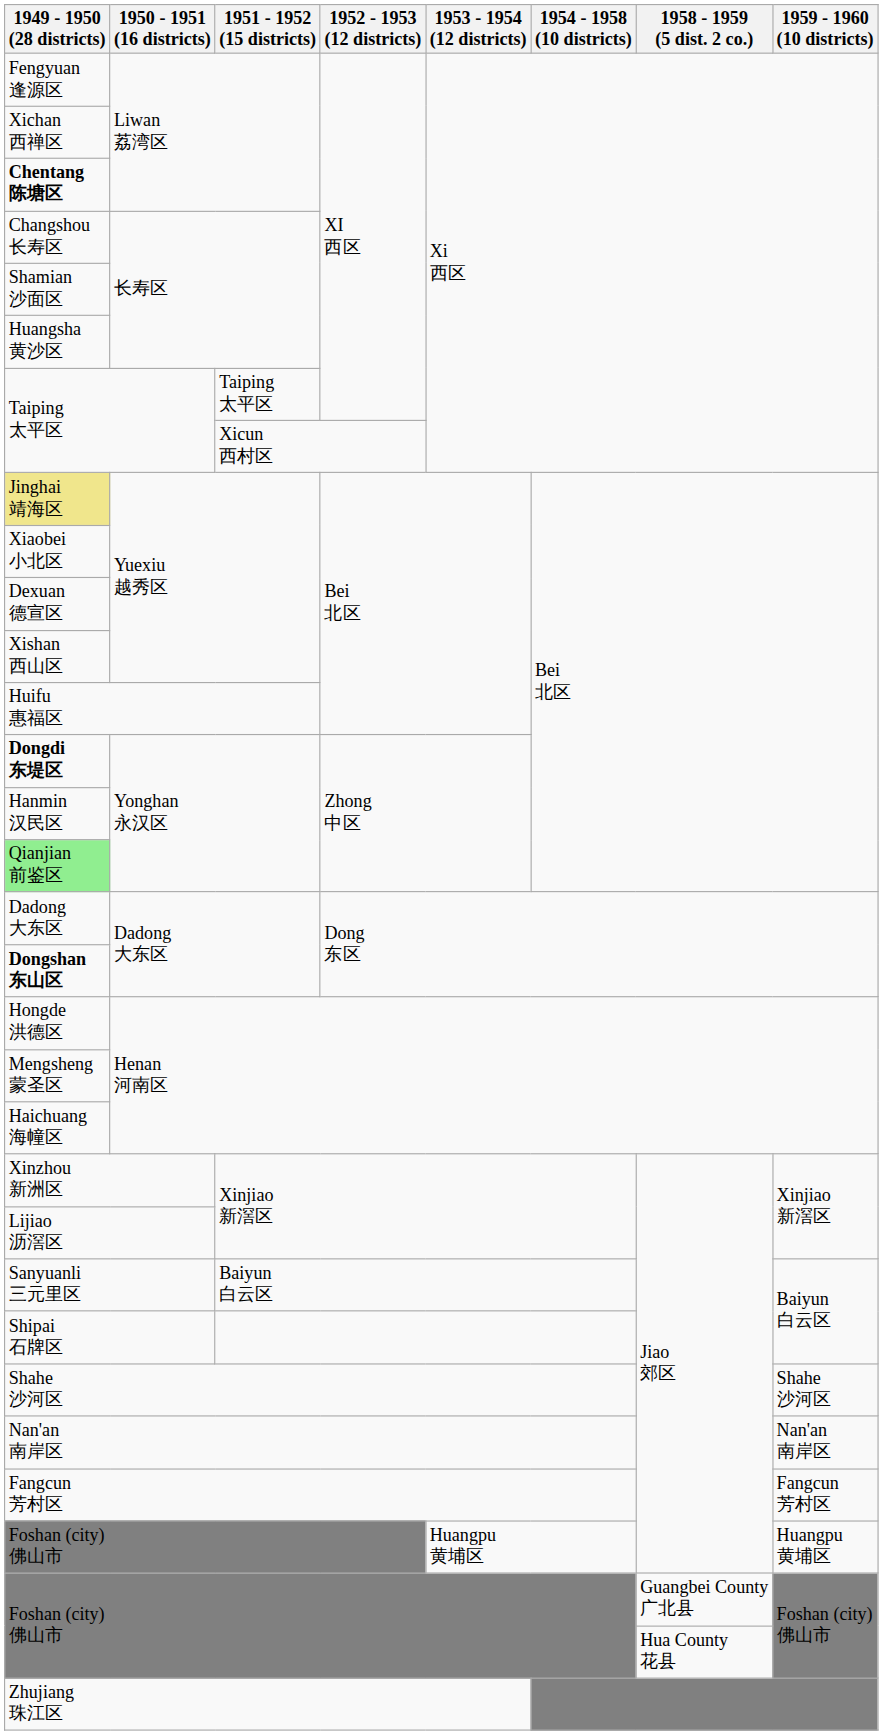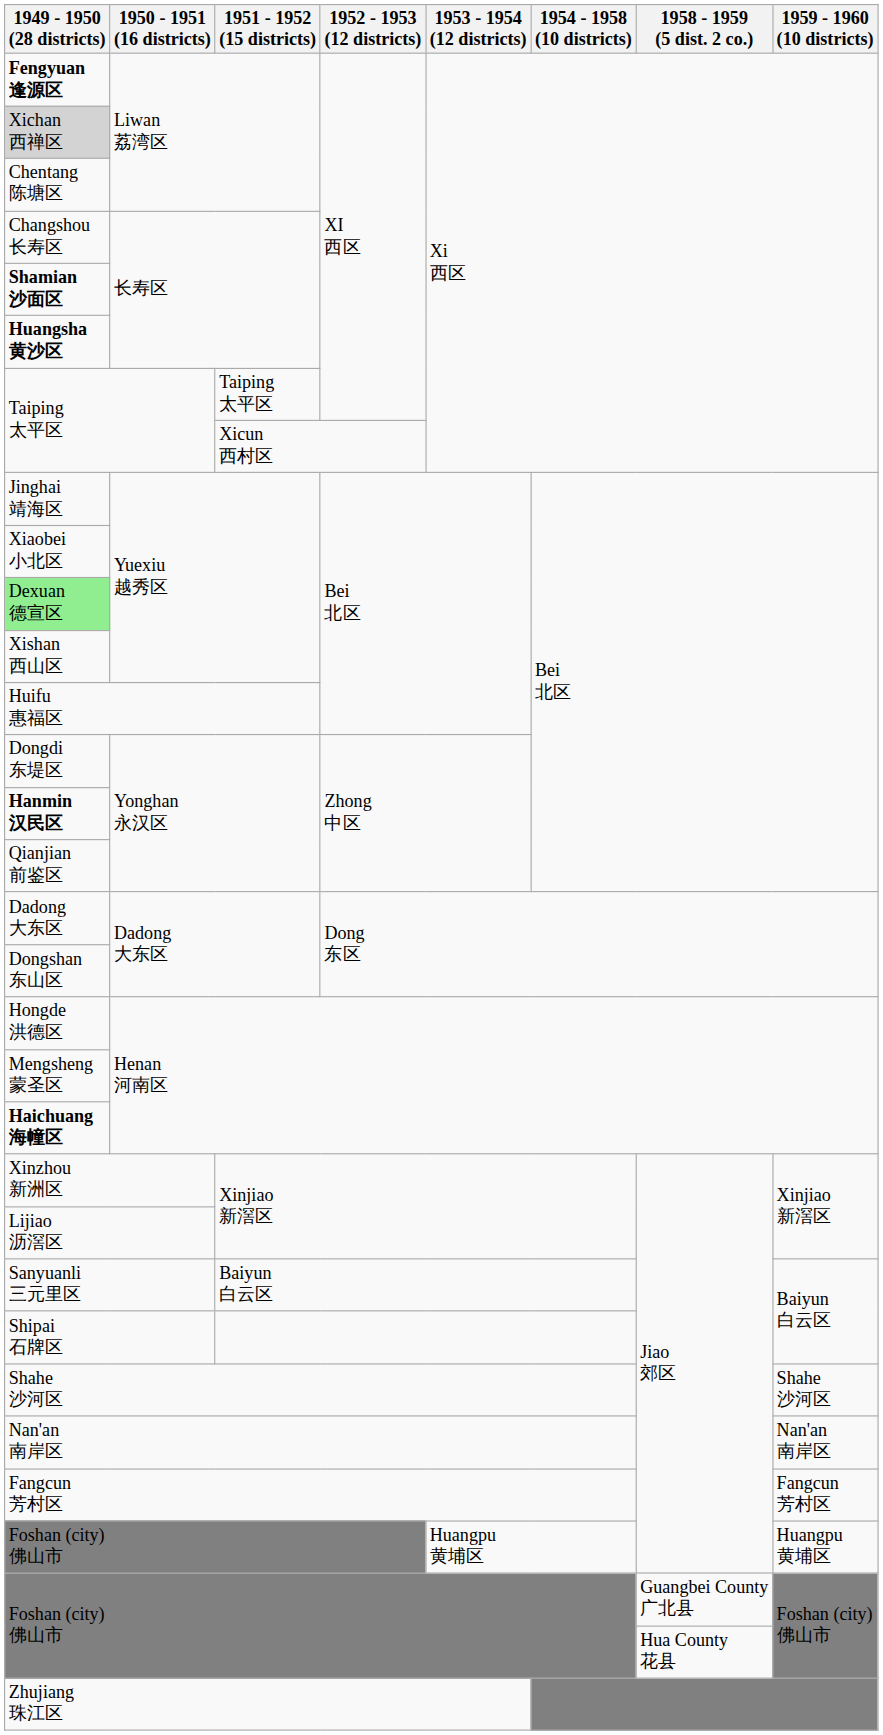(44, 78) normal -> (47, 78) bold
(36, 130) no background -> (36, 130) lightgrey background
(46, 183) bold -> (43, 183) normal
(40, 288) normal -> (43, 288) bold
(45, 340) normal -> (48, 340) bold
(36, 497) khaki background -> (36, 497) no background
(37, 602) no background -> (37, 602) lightgreen background
(37, 759) bold -> (36, 759) normal
(38, 812) normal -> (40, 812) bold
(40, 864) lightgreen background -> (40, 864) no background
(47, 969) bold -> (45, 969) normal
(48, 1126) normal -> (51, 1126) bold
